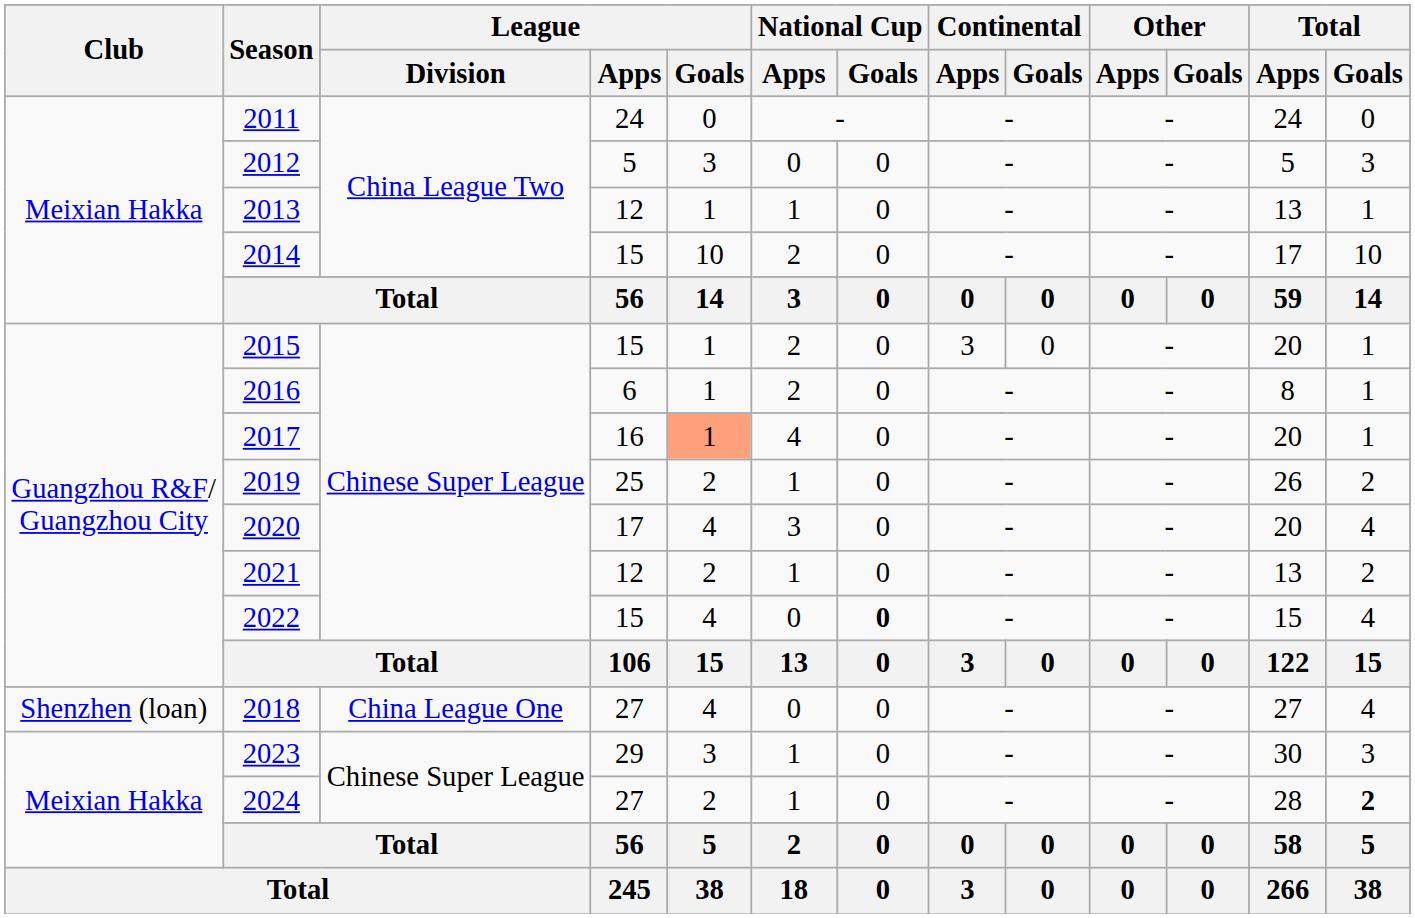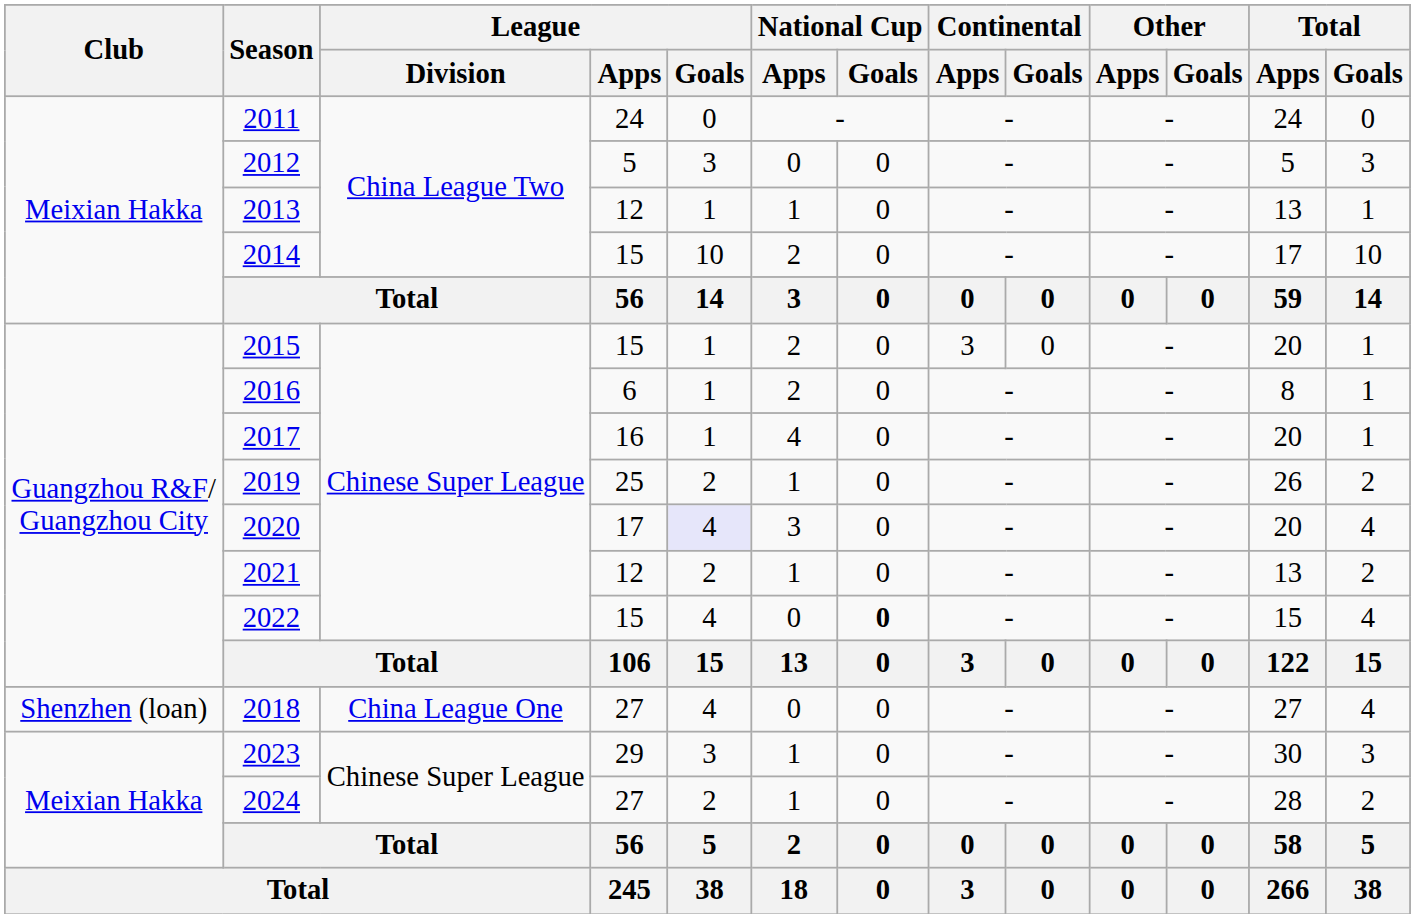(710, 436) lightsalmon background -> (710, 436) no background
(710, 526) no background -> (710, 526) lavender background
(1368, 799) bold -> (1368, 799) normal
